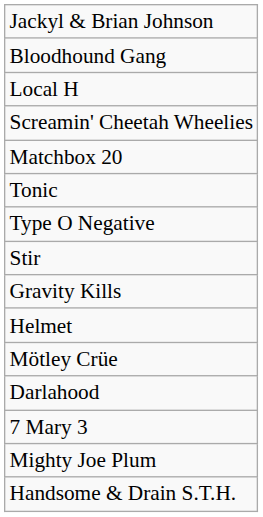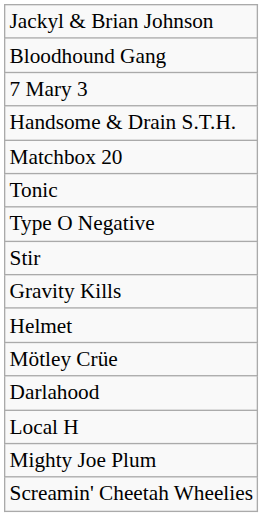(44, 88) Local H -> (49, 88) 7 Mary 3
(131, 122) Screamin' Cheetah Wheelies -> (123, 122) Handsome & Drain S.T.H.
(49, 426) 7 Mary 3 -> (44, 426) Local H
(123, 493) Handsome & Drain S.T.H. -> (131, 493) Screamin' Cheetah Wheelies
